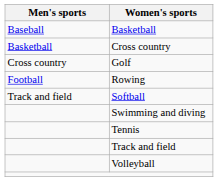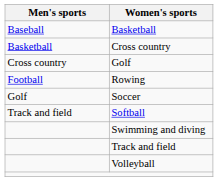+ row: (126, 96)
- row: (125, 130)
